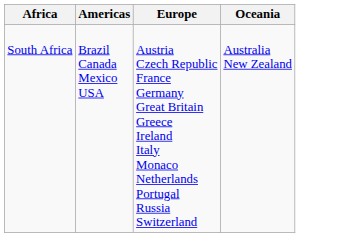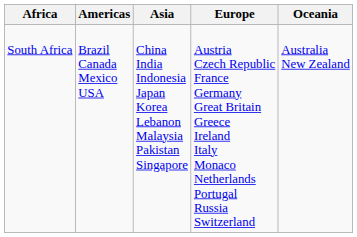+ column: (162, 14)
